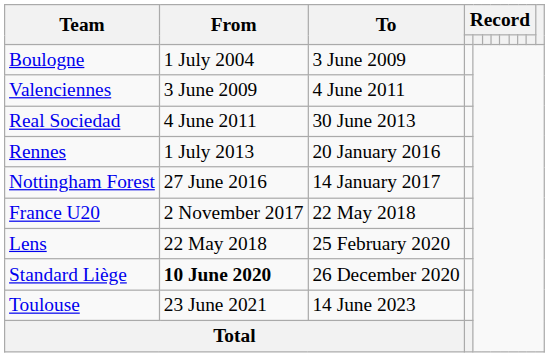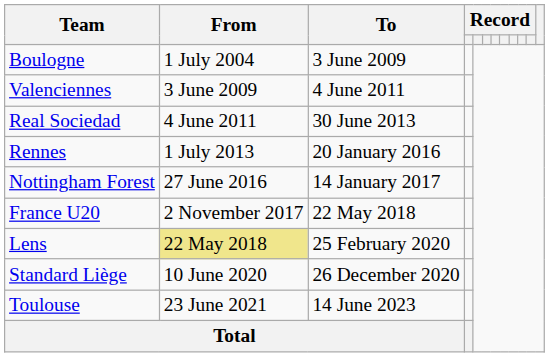(215, 243) no background -> (215, 243) khaki background
(218, 274) bold -> (215, 274) normal
